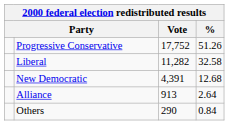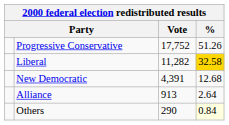(210, 62) no background -> (210, 62) gold background
(207, 111) no background -> (207, 111) lightyellow background
